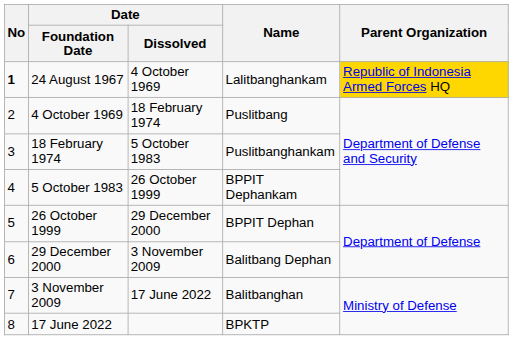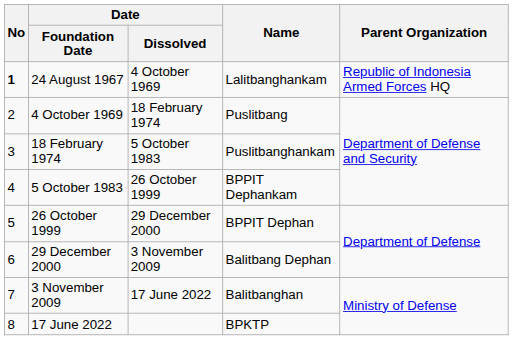(407, 79) gold background -> (407, 79) no background
